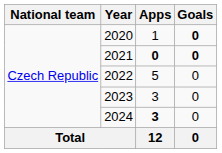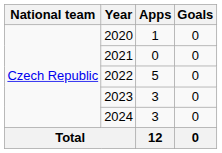(195, 35) bold -> (195, 35) normal
(155, 55) bold -> (155, 55) normal
(195, 55) bold -> (195, 55) normal
(155, 117) bold -> (155, 117) normal
